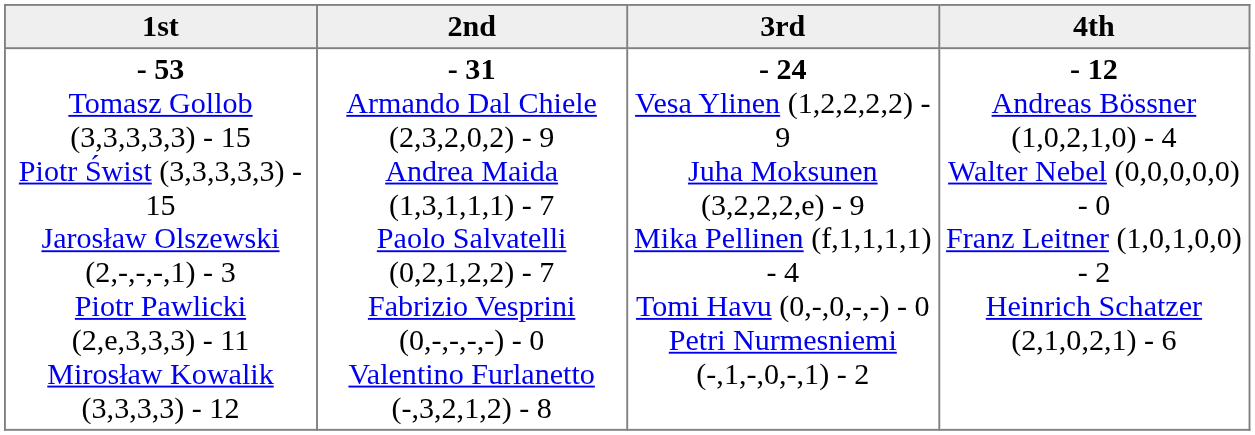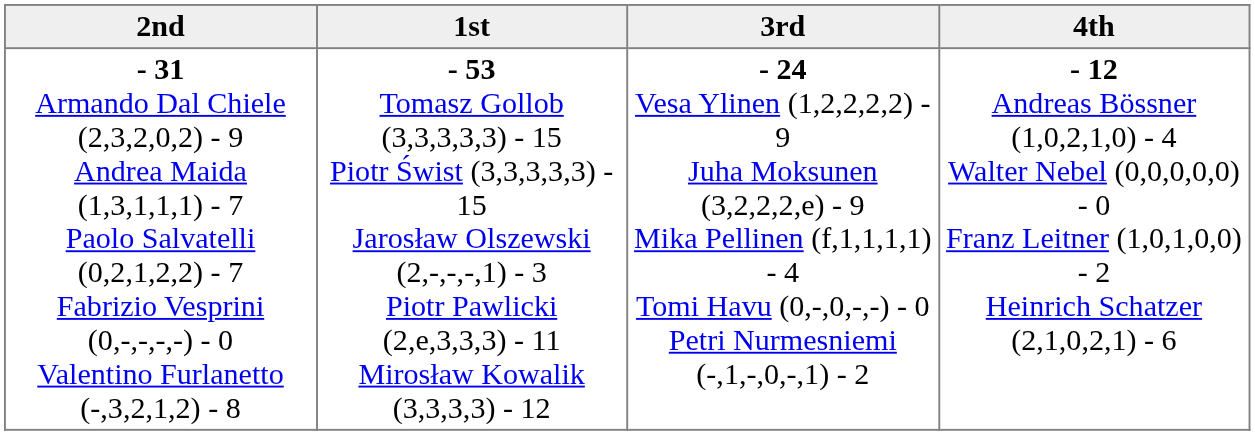columns swapped: (161, 26) <-> (472, 26)
